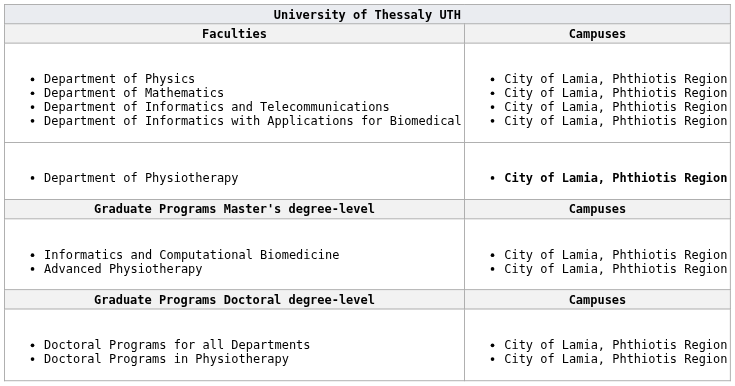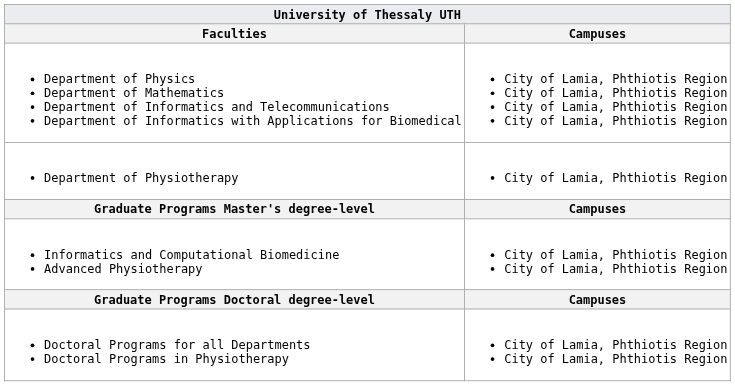(597, 178) bold -> (597, 178) normal
